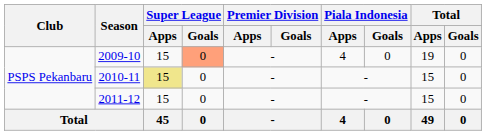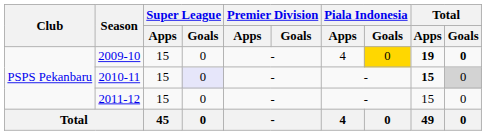(203, 57) lightsalmon background -> (203, 57) no background
(387, 57) no background -> (387, 57) gold background
(428, 57) normal -> (428, 57) bold
(463, 57) normal -> (463, 57) bold
(163, 78) khaki background -> (163, 78) no background
(203, 78) no background -> (203, 78) lavender background
(428, 78) normal -> (428, 78) bold
(463, 78) no background -> (463, 78) lightgrey background
